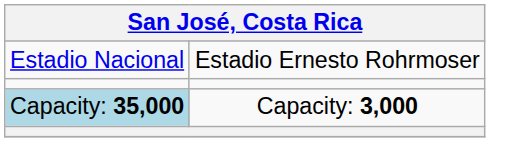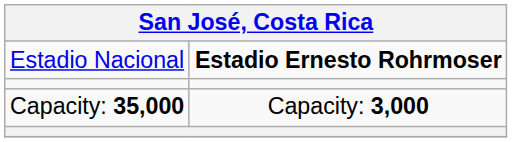(337, 59) normal -> (348, 59) bold
(97, 107) lightblue background -> (97, 107) no background
